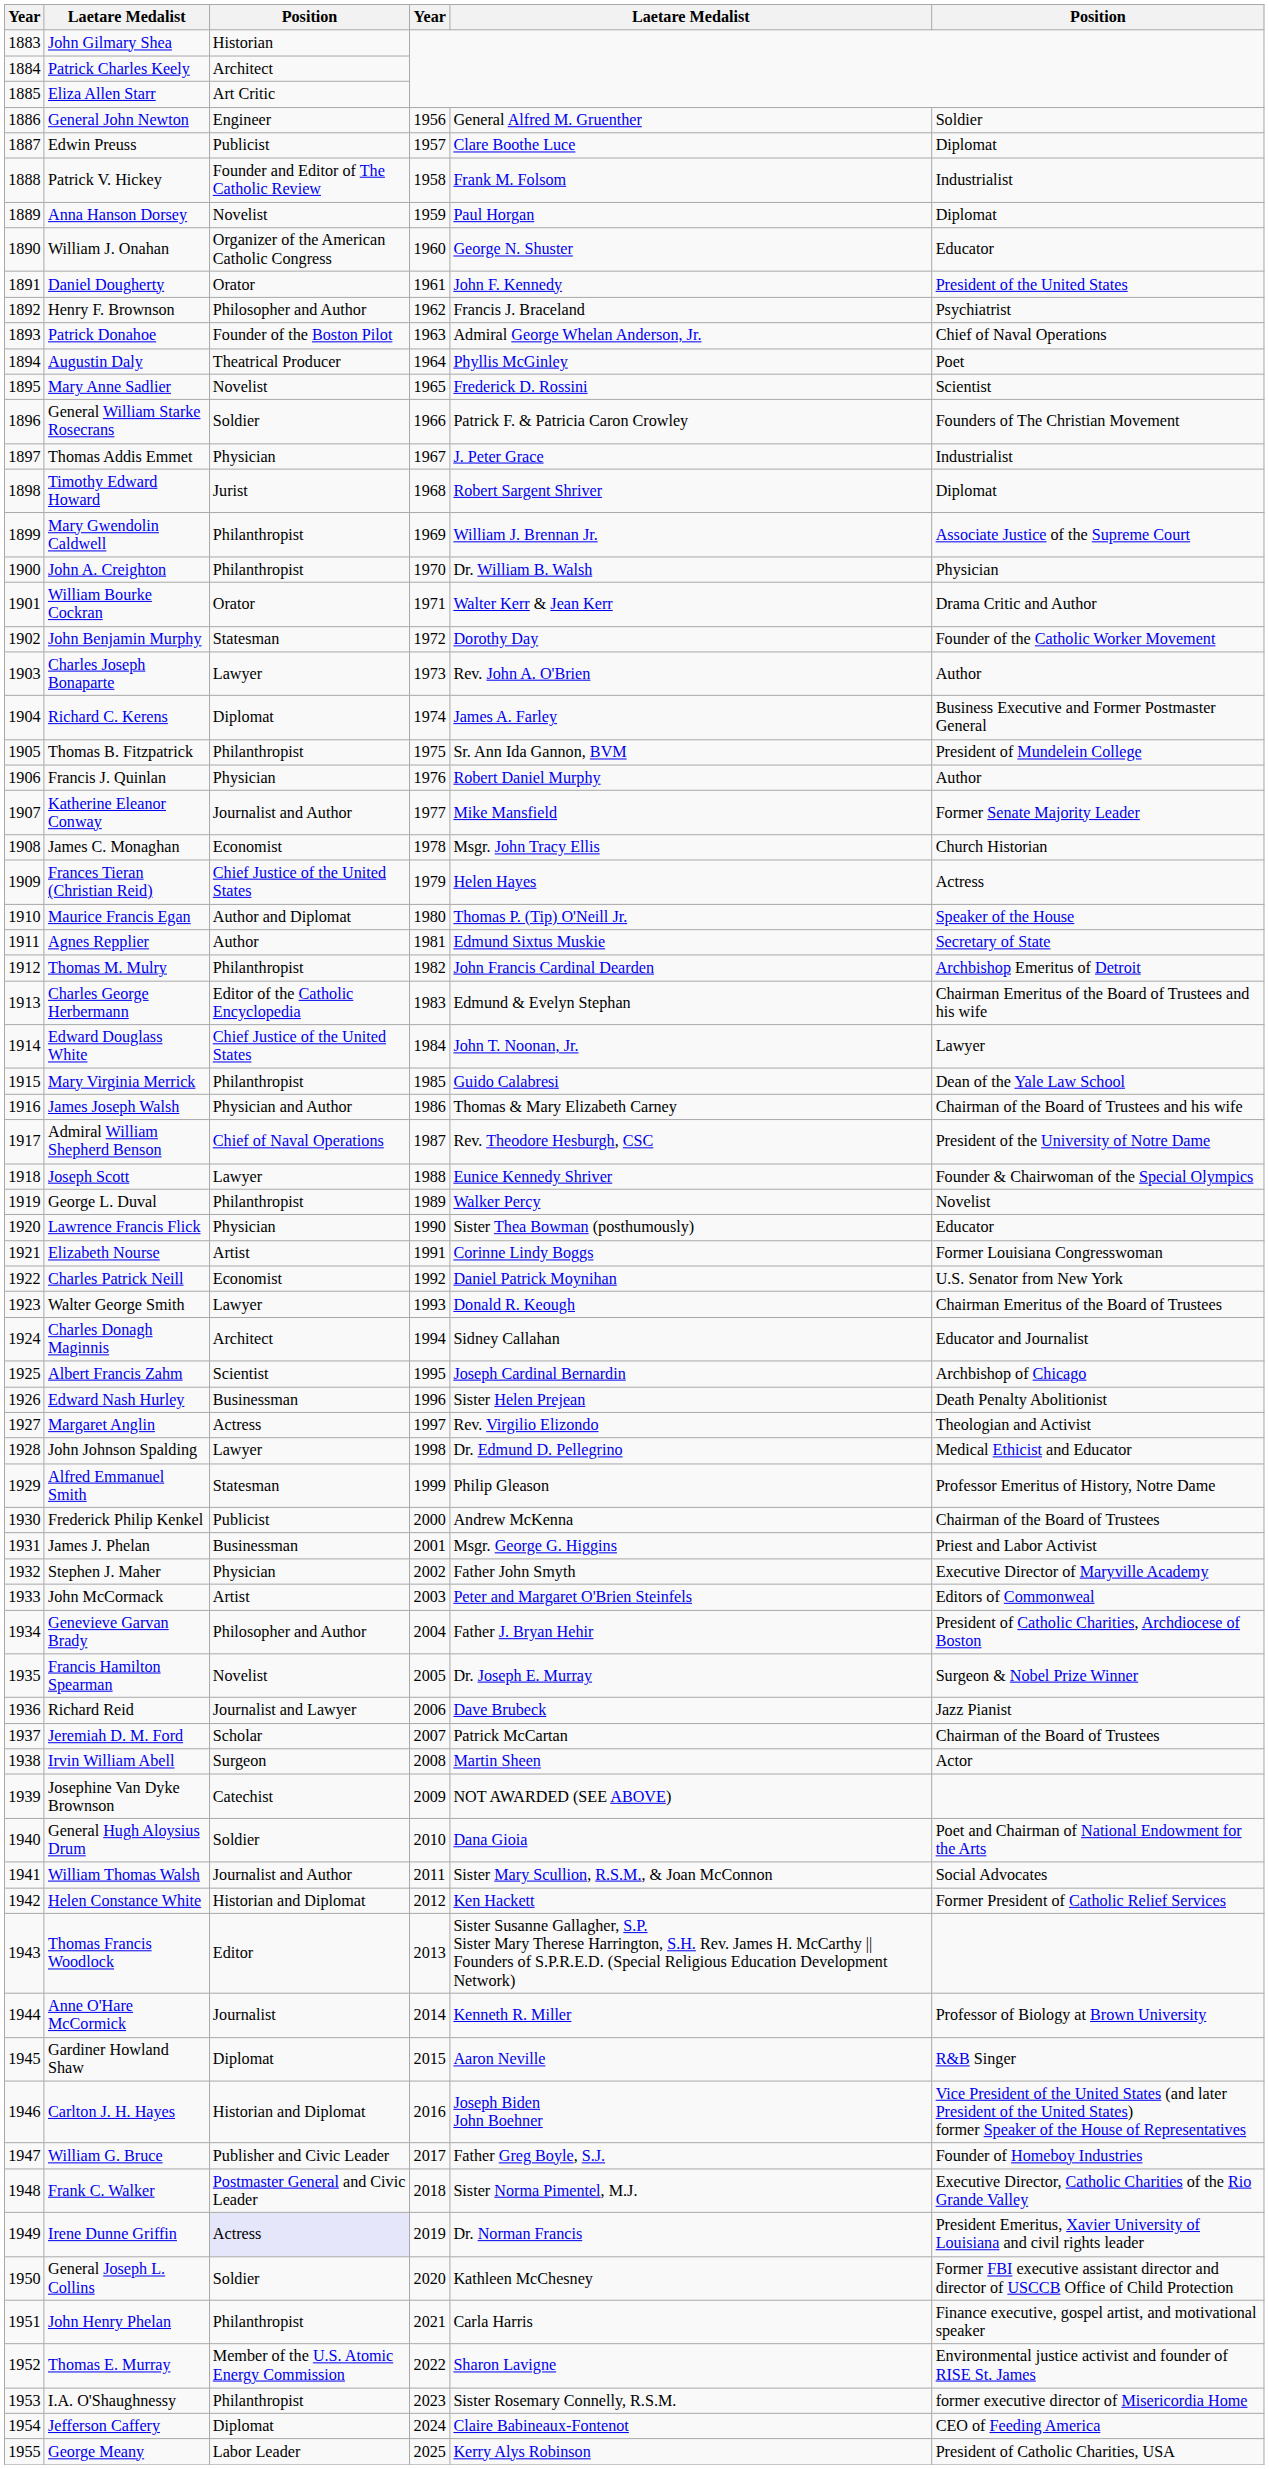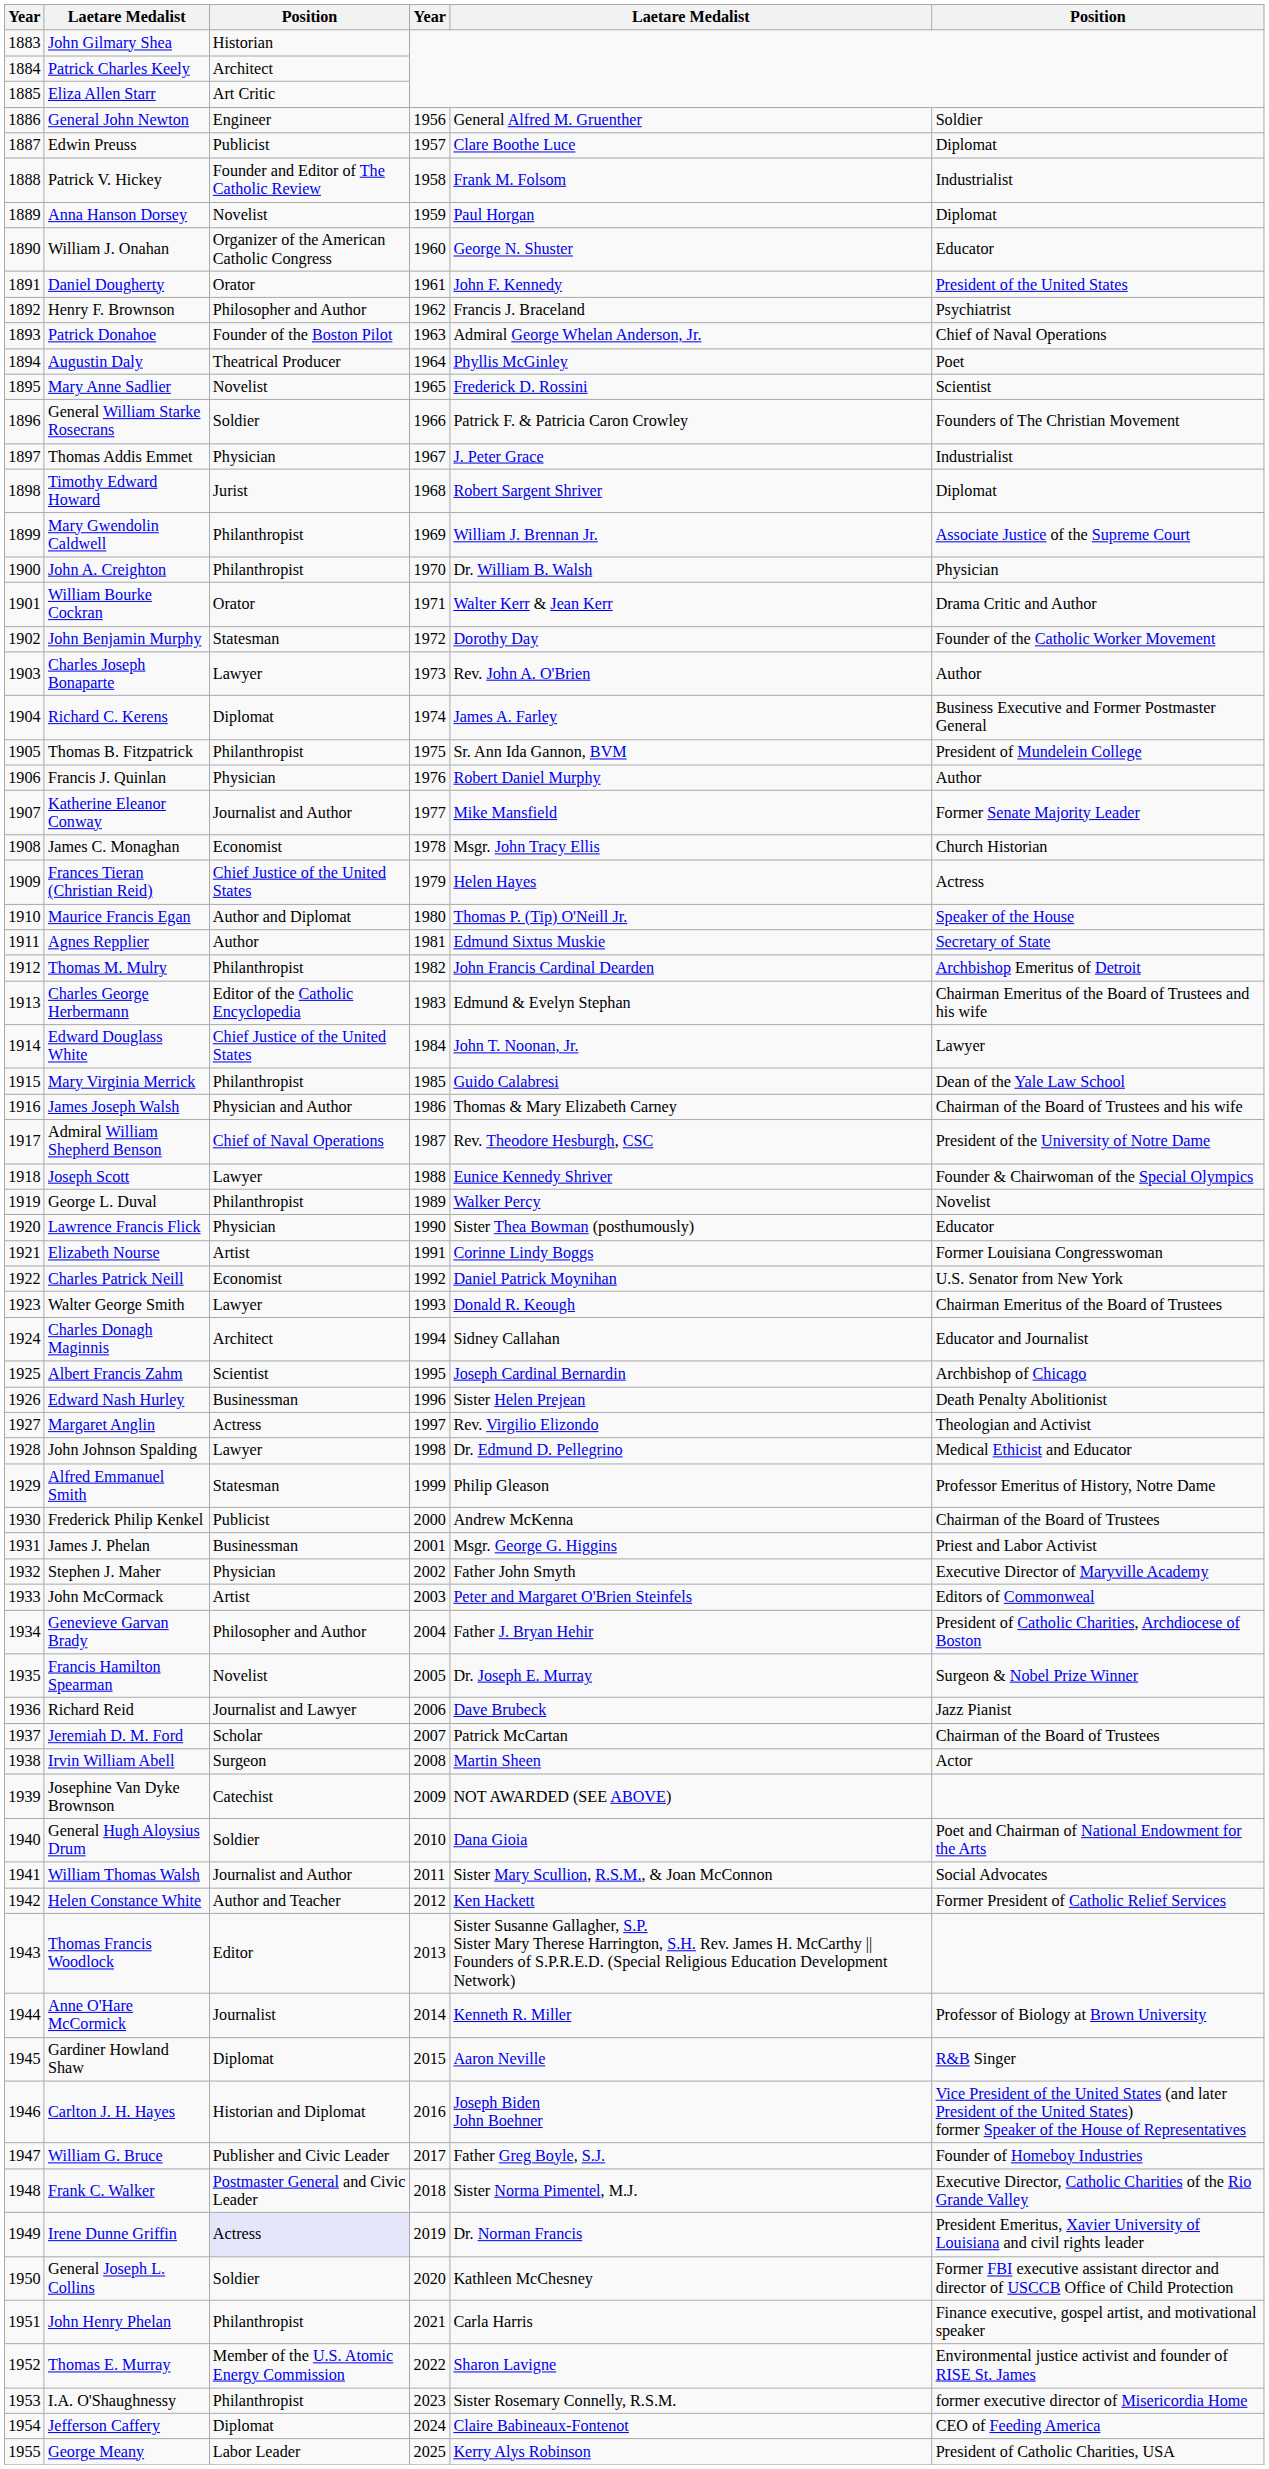(289, 1900) Historian and Diplomat -> (277, 1900) Author and Teacher
